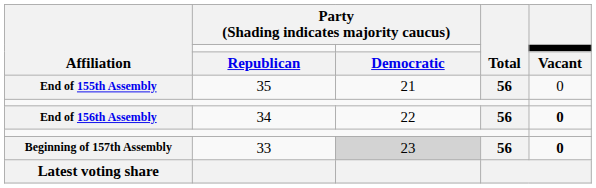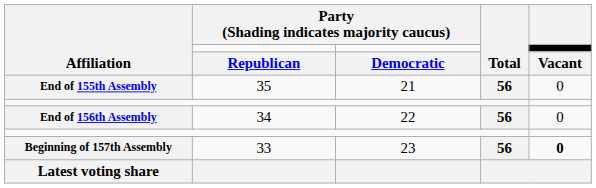(560, 117) bold -> (560, 117) normal
(408, 148) lightgrey background -> (408, 148) no background
